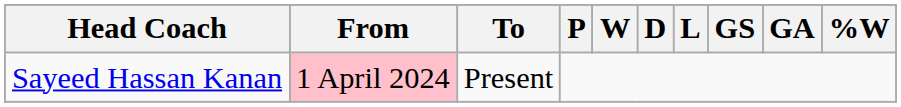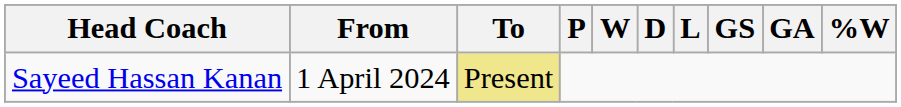(373, 76) pink background -> (373, 76) no background
(509, 76) no background -> (509, 76) khaki background
